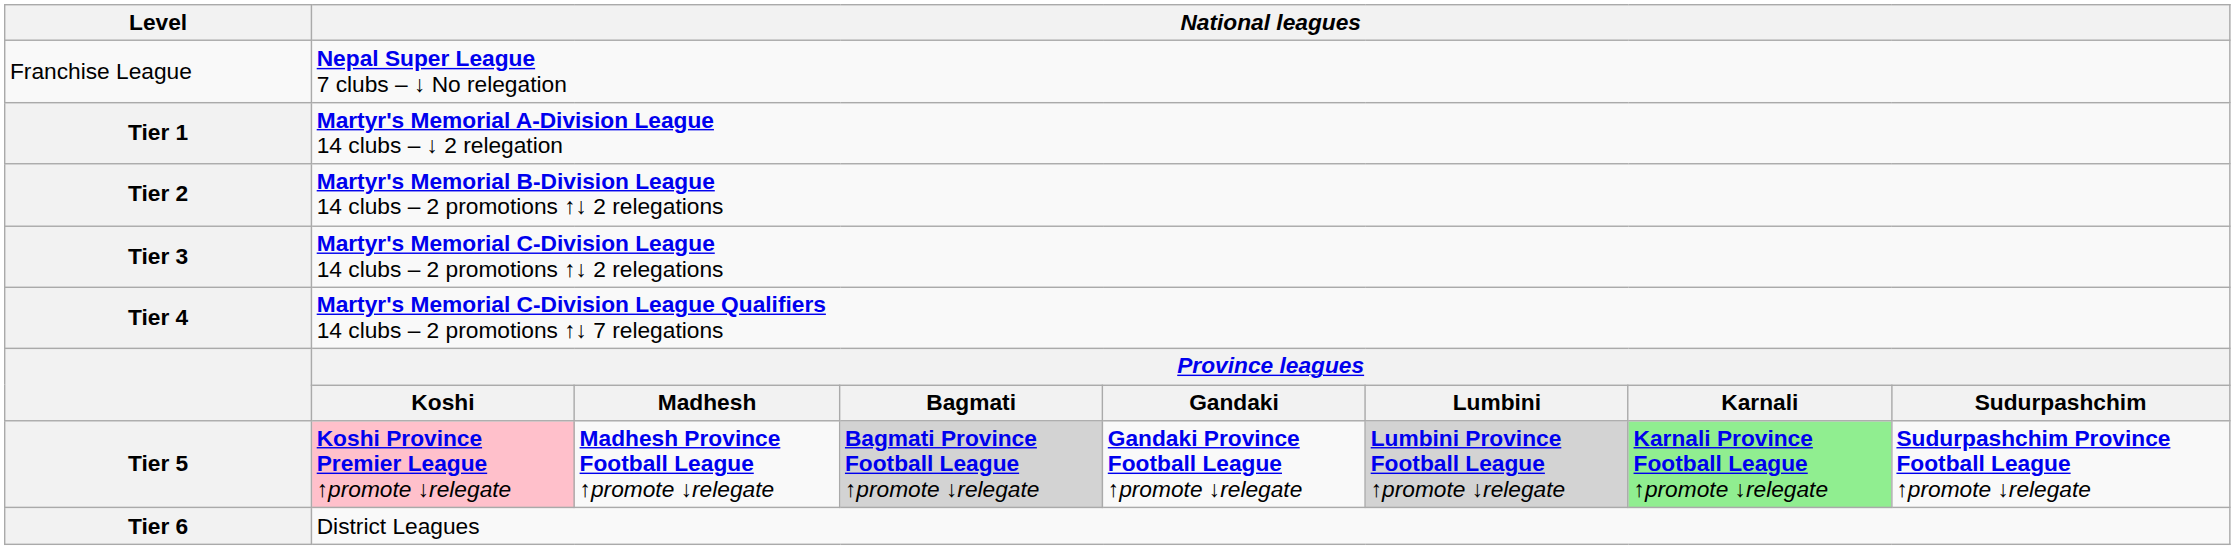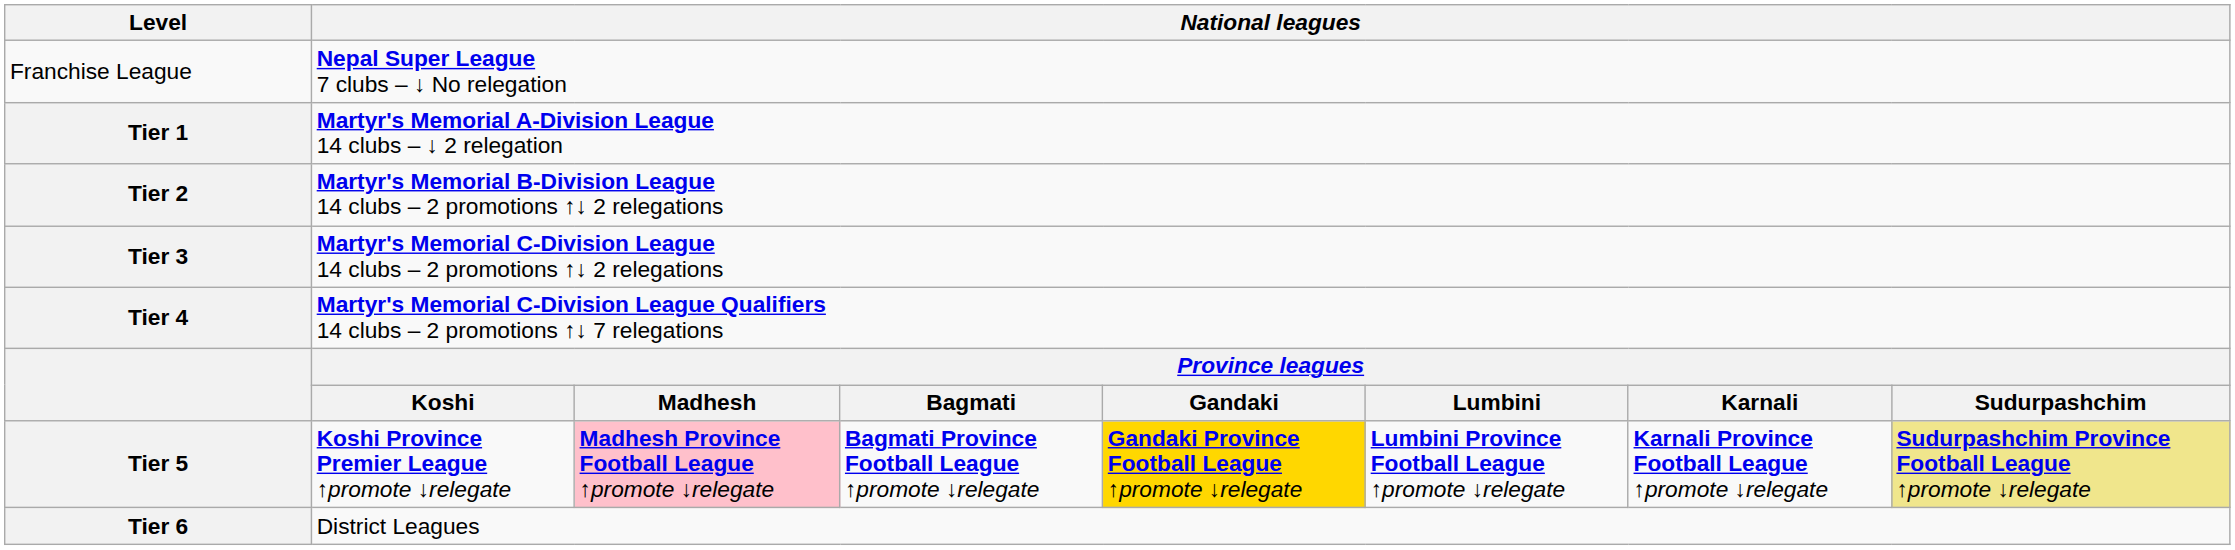(414, 464) pink background -> (414, 464) no background
(680, 464) no background -> (680, 464) pink background
(942, 464) lightgrey background -> (942, 464) no background
(1205, 464) no background -> (1205, 464) gold background
(1468, 464) lightgrey background -> (1468, 464) no background
(1731, 464) lightgreen background -> (1731, 464) no background
(2033, 464) no background -> (2033, 464) khaki background
